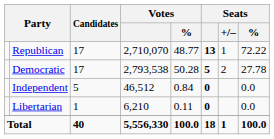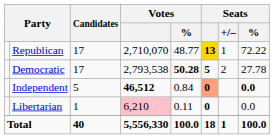(210, 51) no background -> (210, 51) gold background
(186, 69) normal -> (186, 69) bold
(139, 88) normal -> (139, 88) bold
(207, 88) no background -> (207, 88) lightsalmon background
(248, 88) normal -> (248, 88) bold
(136, 106) no background -> (136, 106) pink background
